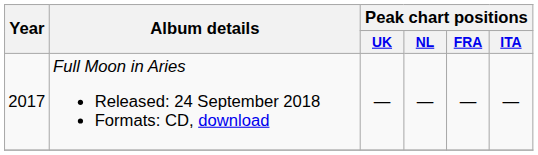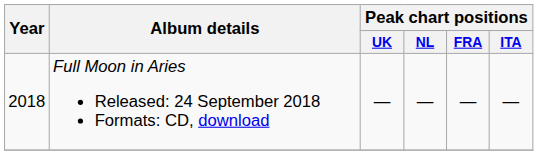(27, 101) 2017 -> (27, 101) 2018
